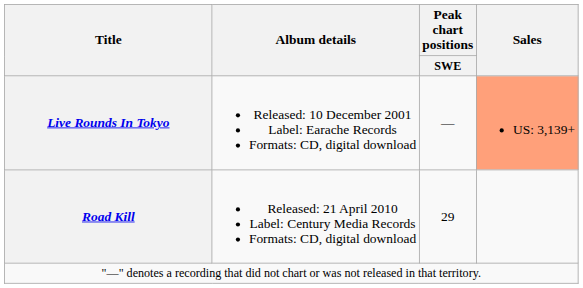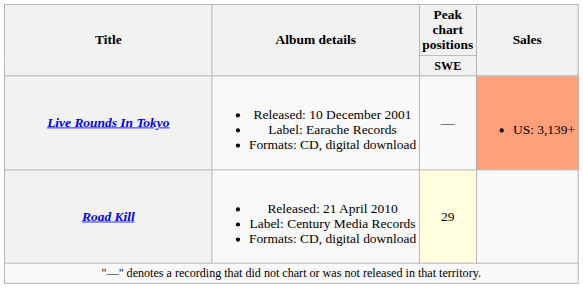(448, 216) no background -> (448, 216) lightyellow background
